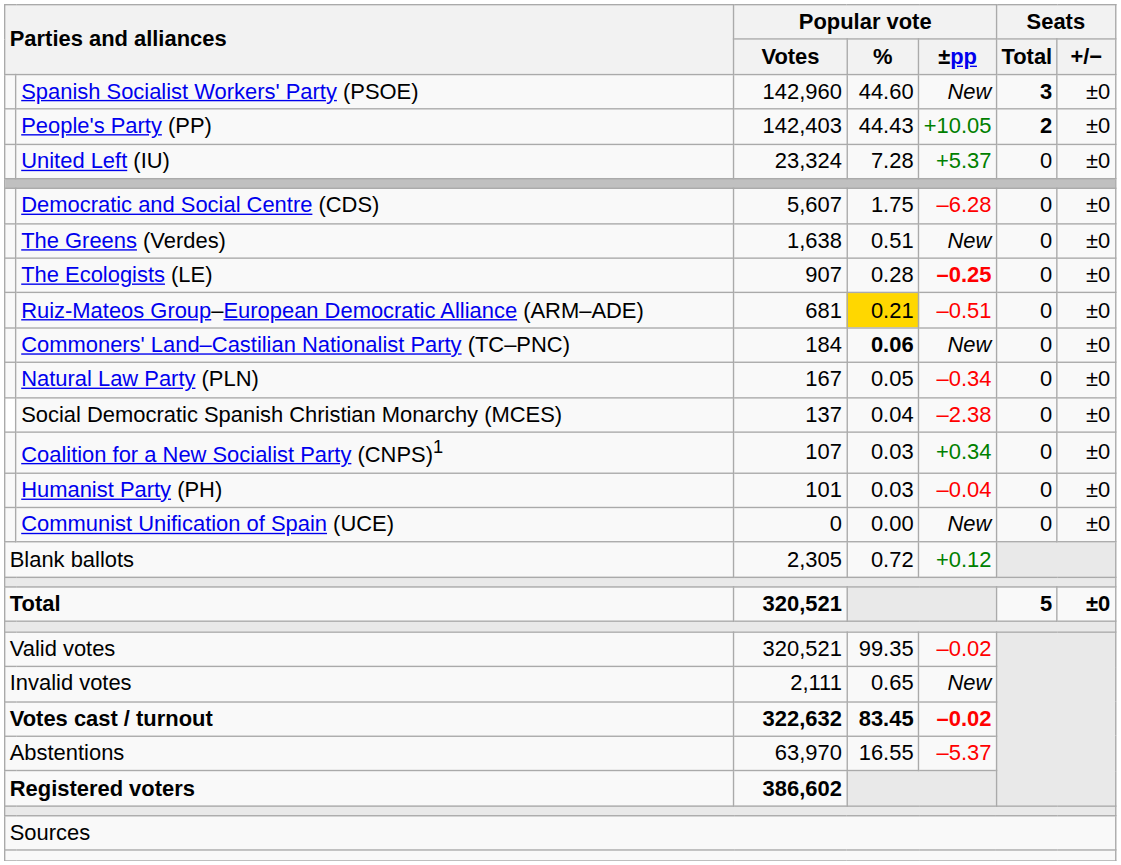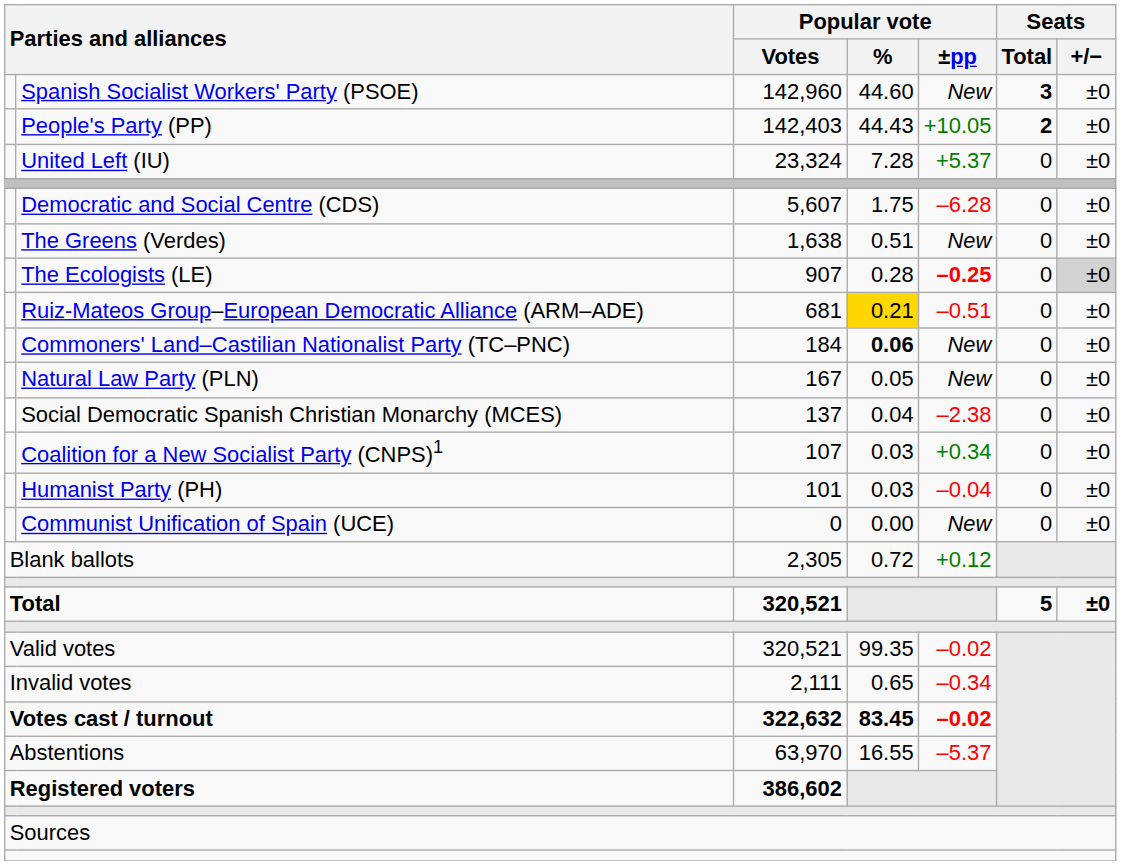(1098, 275) no background -> (1098, 275) lightgrey background
(964, 379) –0.34 -> (969, 379) New
(969, 683) New -> (964, 683) –0.34
